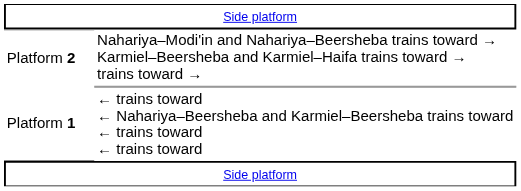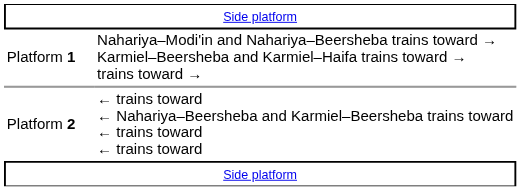(41, 58) Platform 2 -> (41, 57) Platform 1
(41, 123) Platform 1 -> (41, 124) Platform 2
